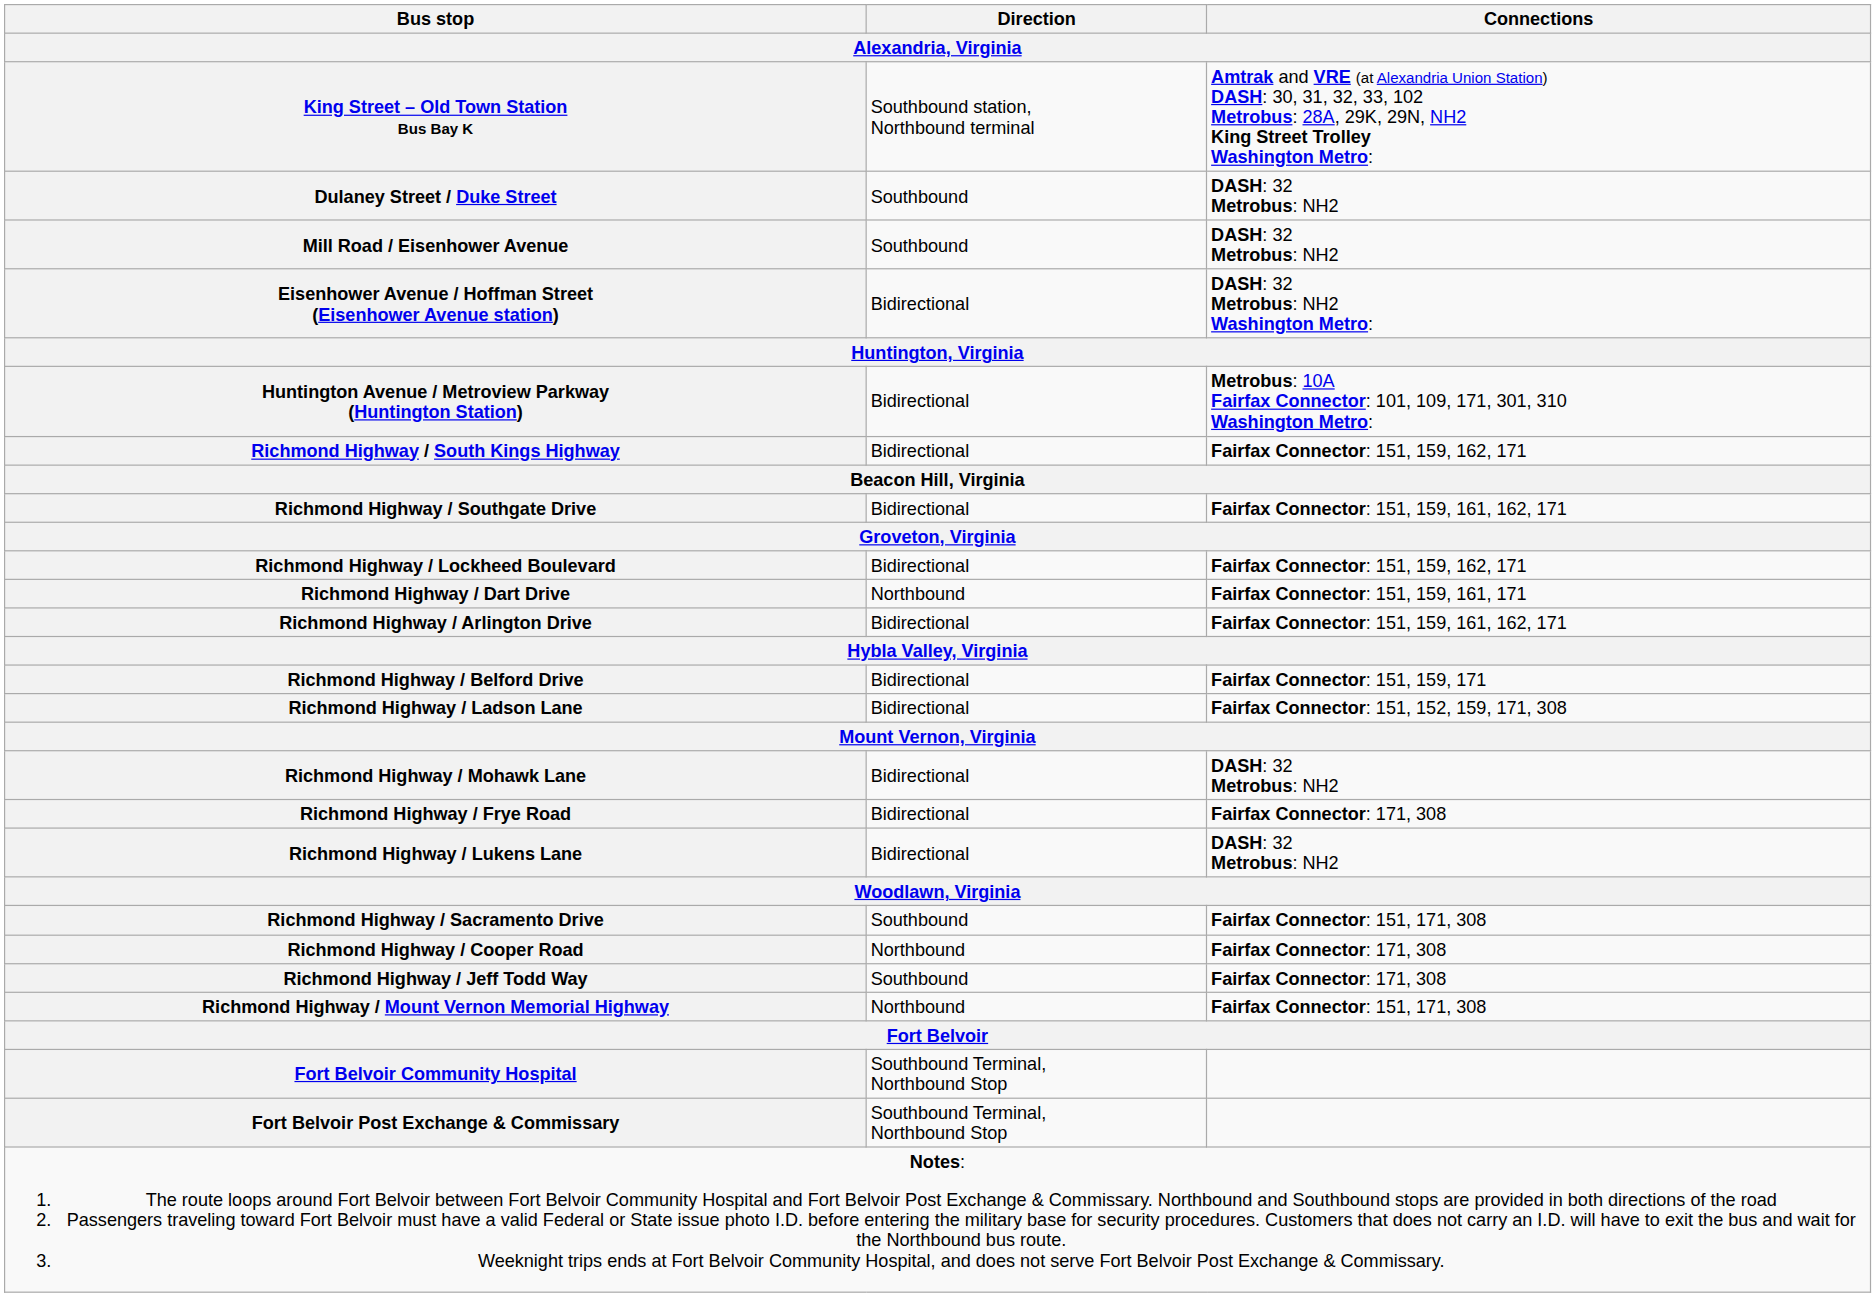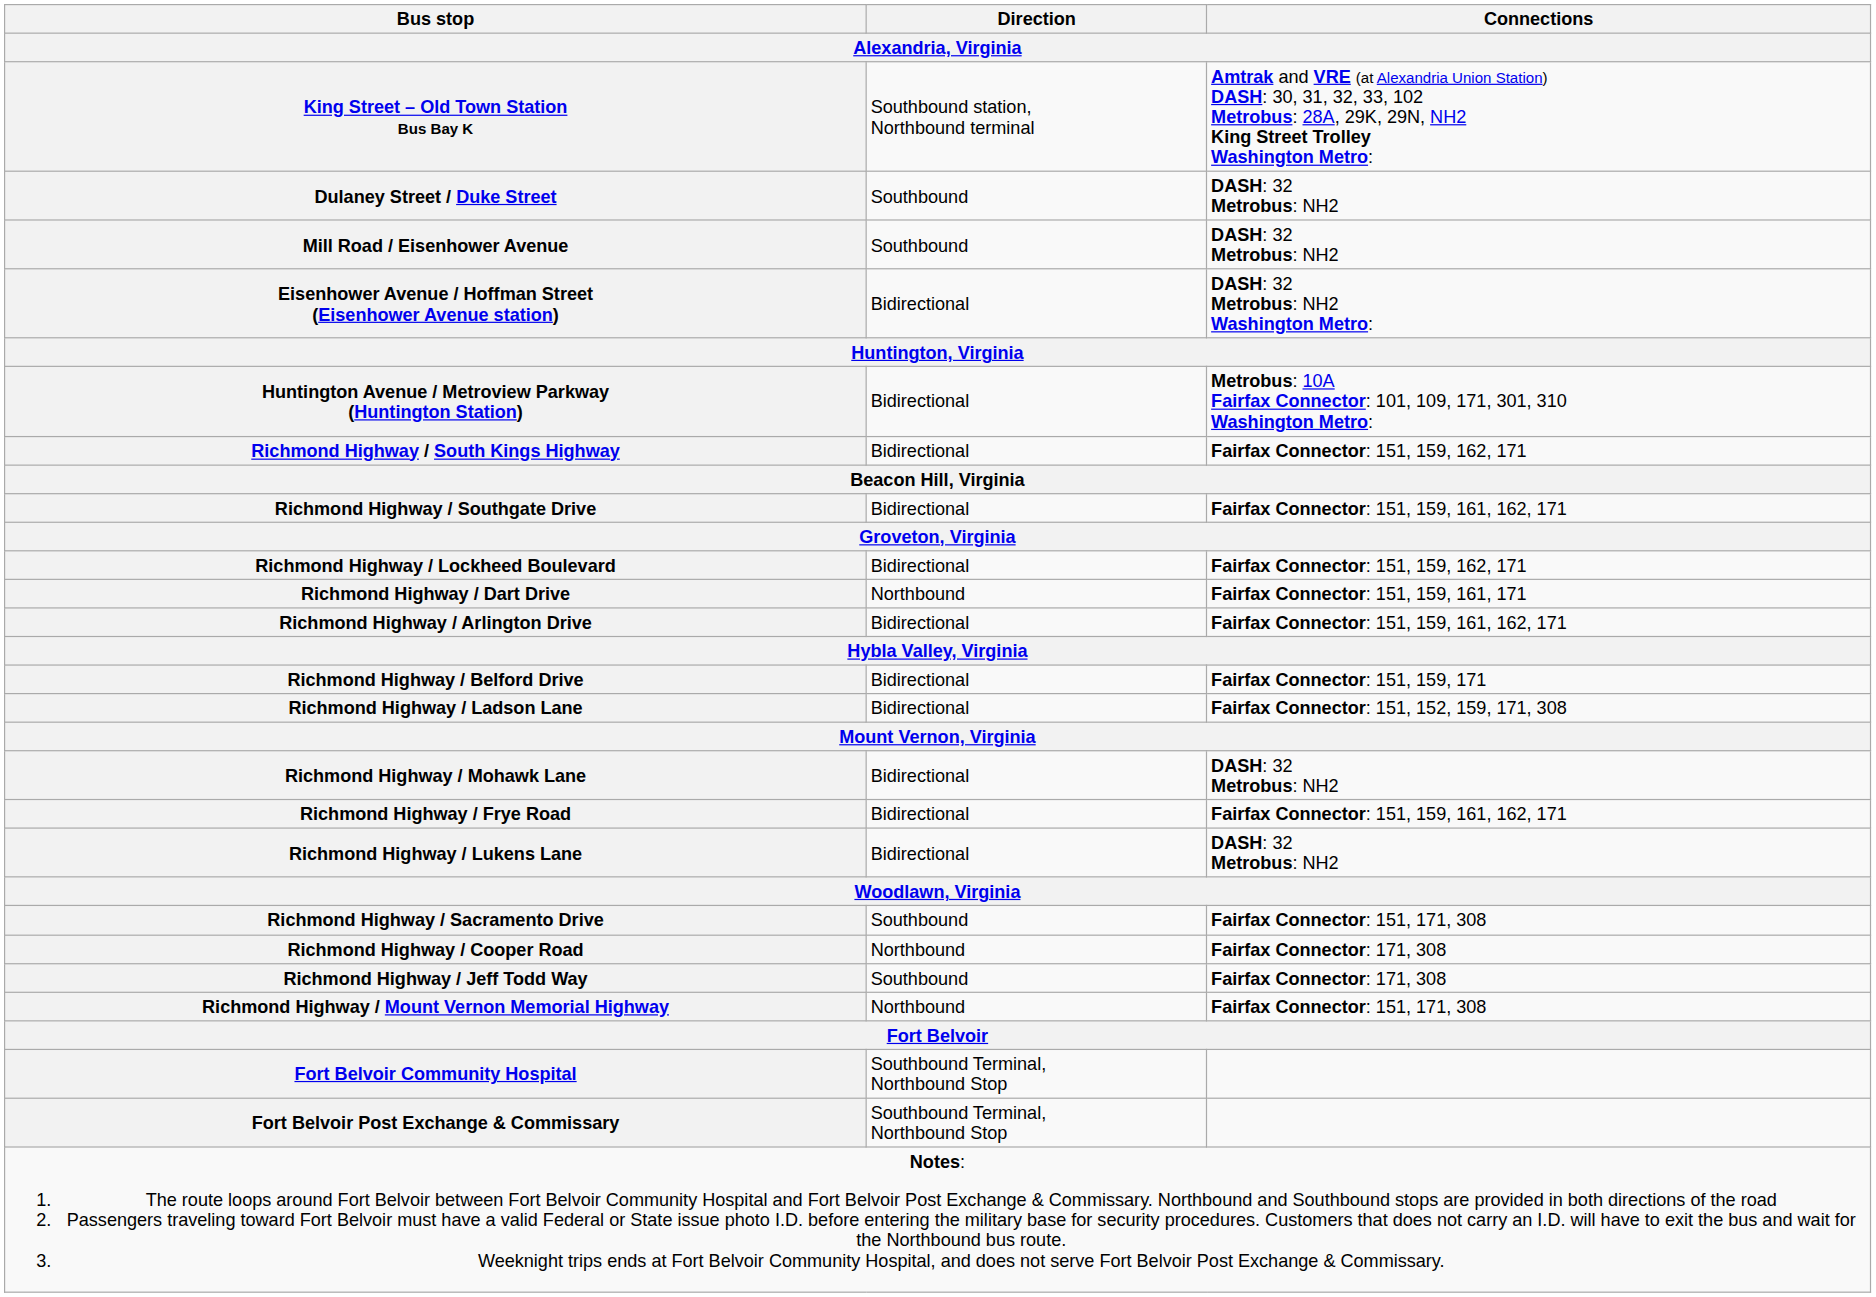(1329, 814) Fairfax Connector: 171, 308 -> (1389, 814) Fairfax Connector: 151, 159, 161, 162, 171
